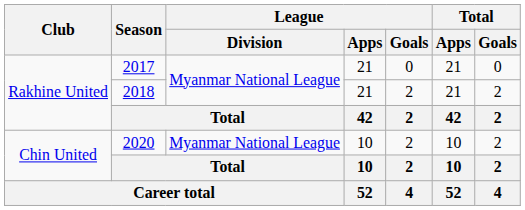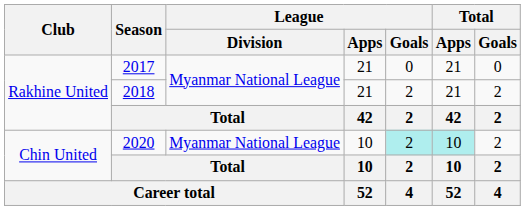(409, 142) no background -> (409, 142) paleturquoise background
(453, 142) no background -> (453, 142) paleturquoise background
